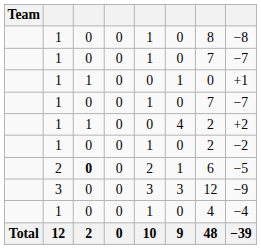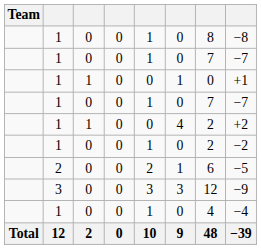(89, 168) bold -> (89, 168) normal
